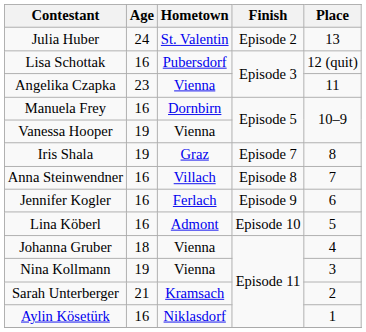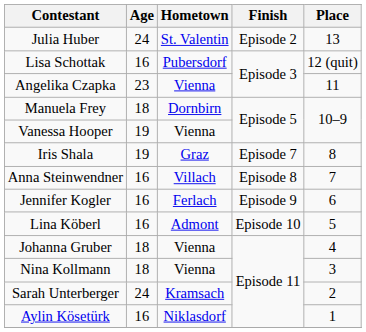(142, 108) 16 -> (142, 108) 18
(142, 270) 19 -> (142, 270) 18
(142, 293) 21 -> (142, 293) 24
